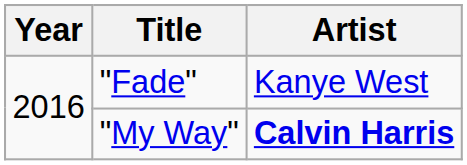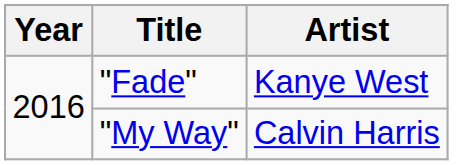(354, 133) bold -> (347, 133) normal
